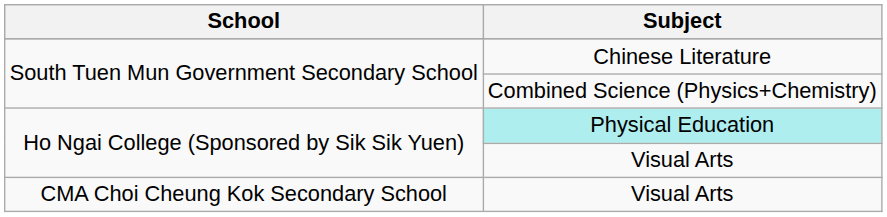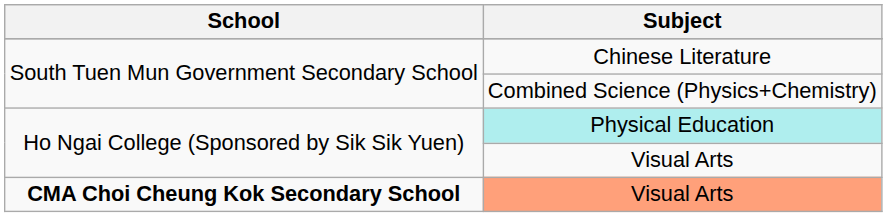(244, 194) normal -> (244, 194) bold
(682, 194) no background -> (682, 194) lightsalmon background
